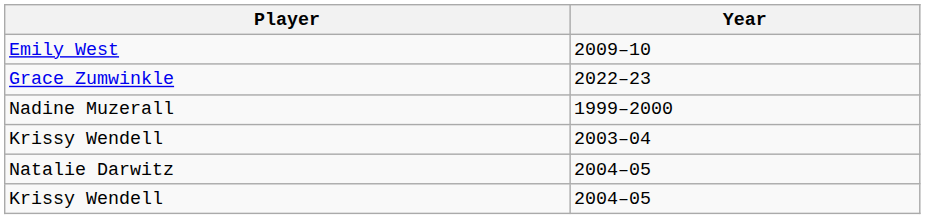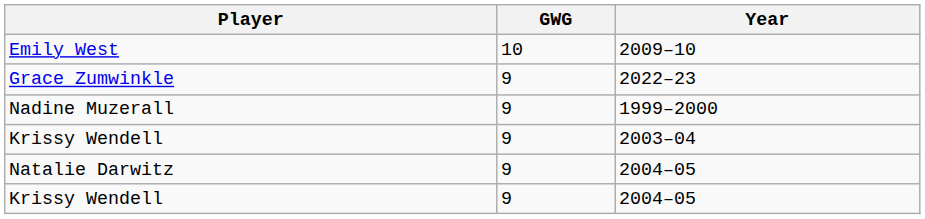+ column: (556, 20)
